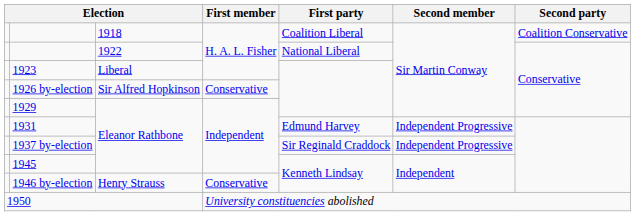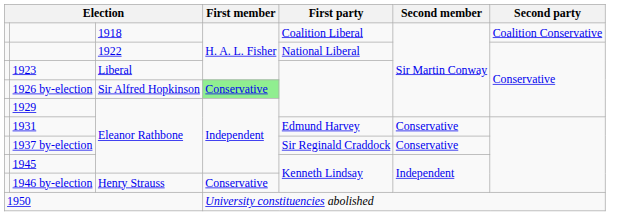(237, 88) no background -> (237, 88) lightgreen background
(454, 126) Independent Progressive -> (427, 126) Conservative
(454, 145) Independent Progressive -> (427, 145) Conservative
